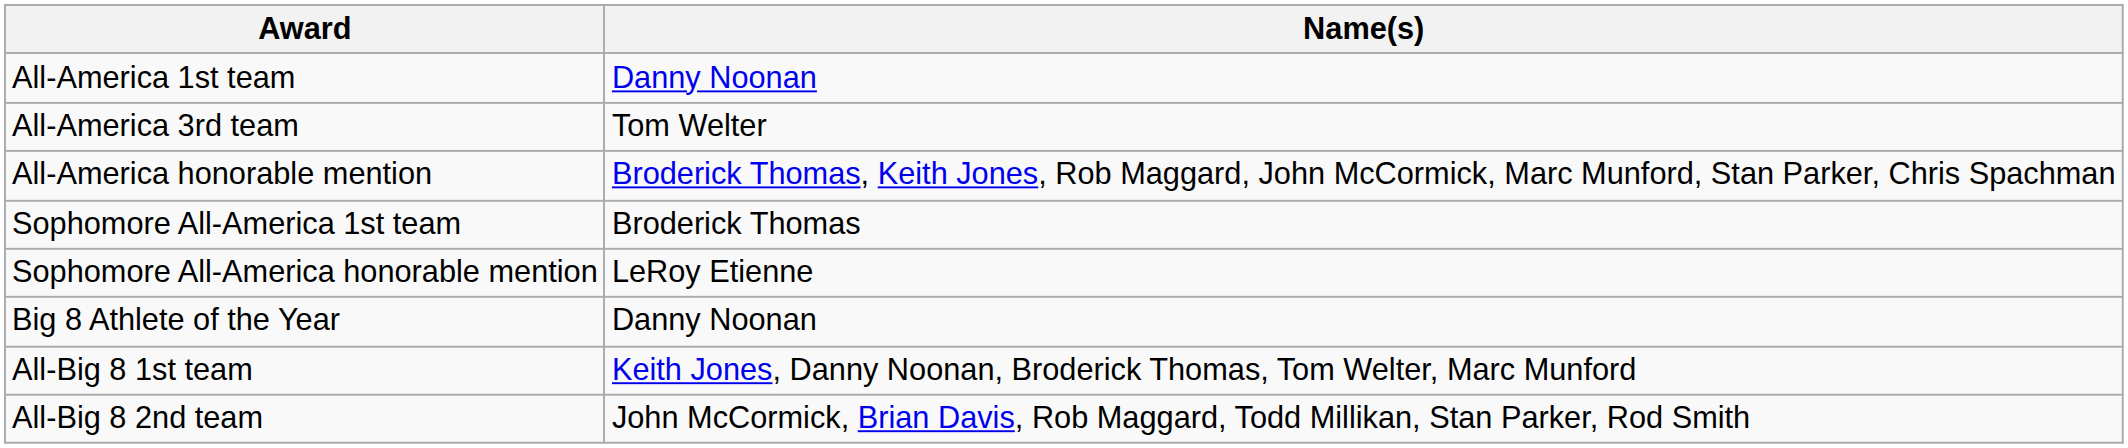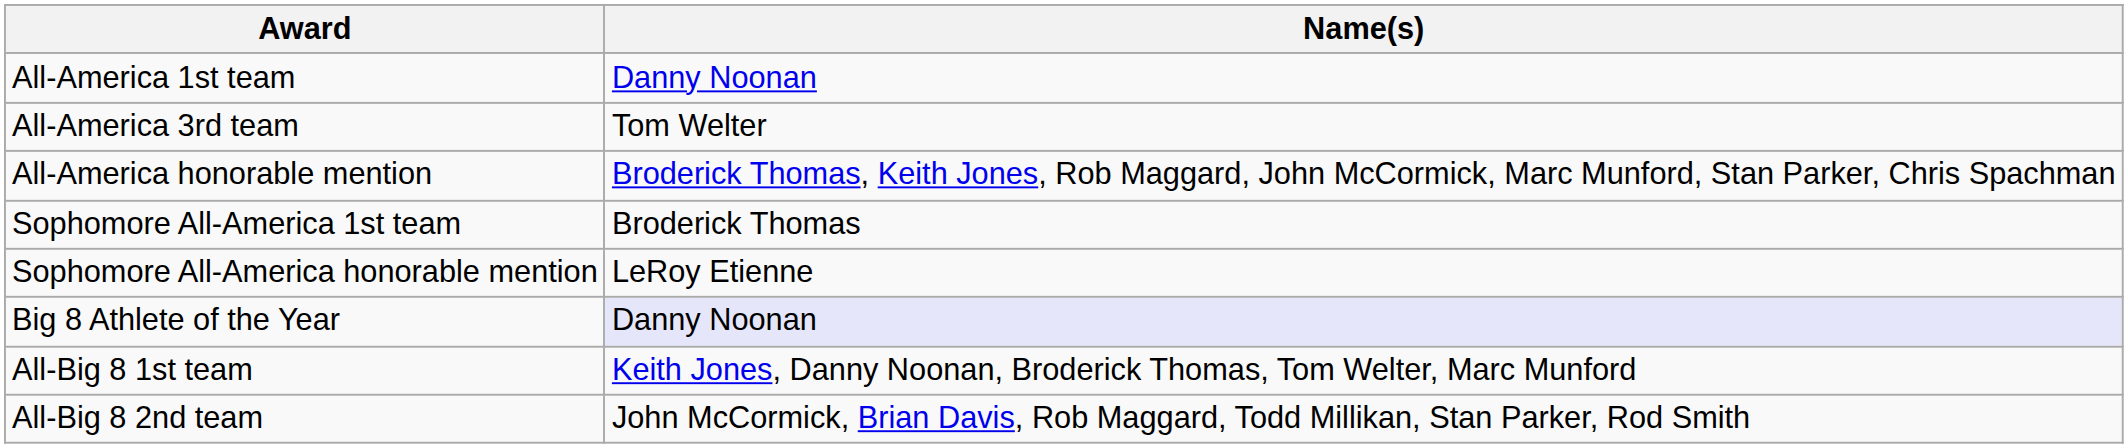(714, 321) no background -> (714, 321) lavender background
